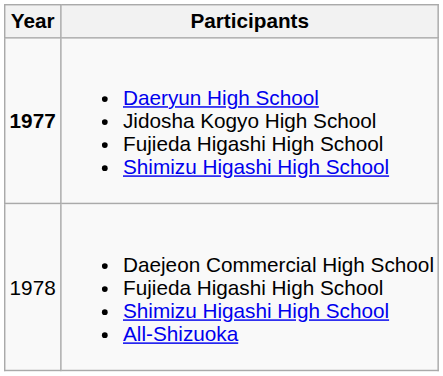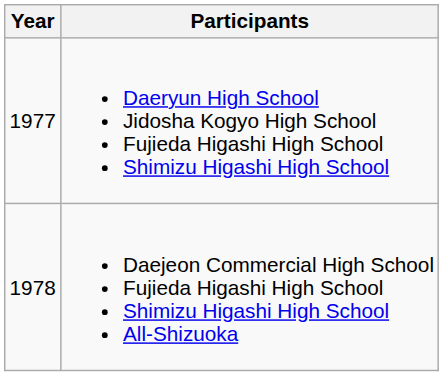(33, 121) bold -> (33, 121) normal
